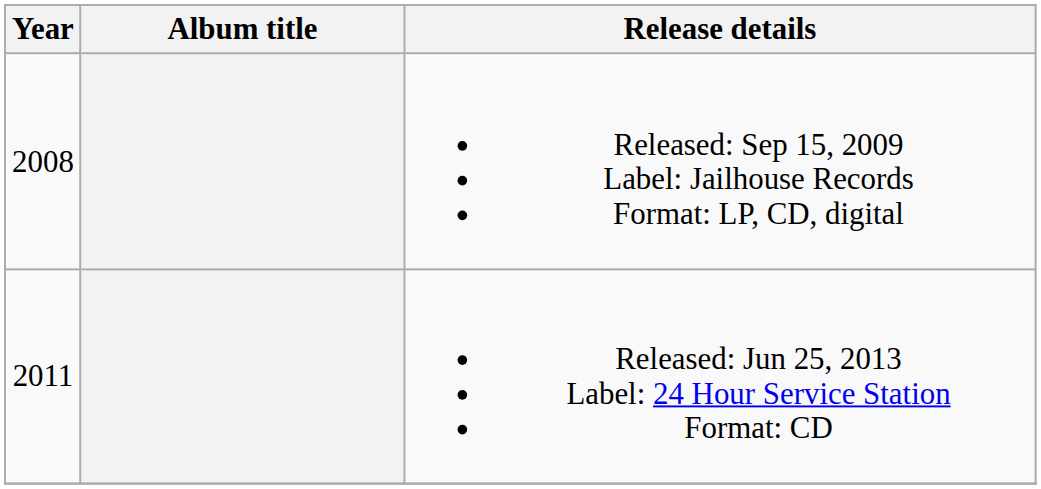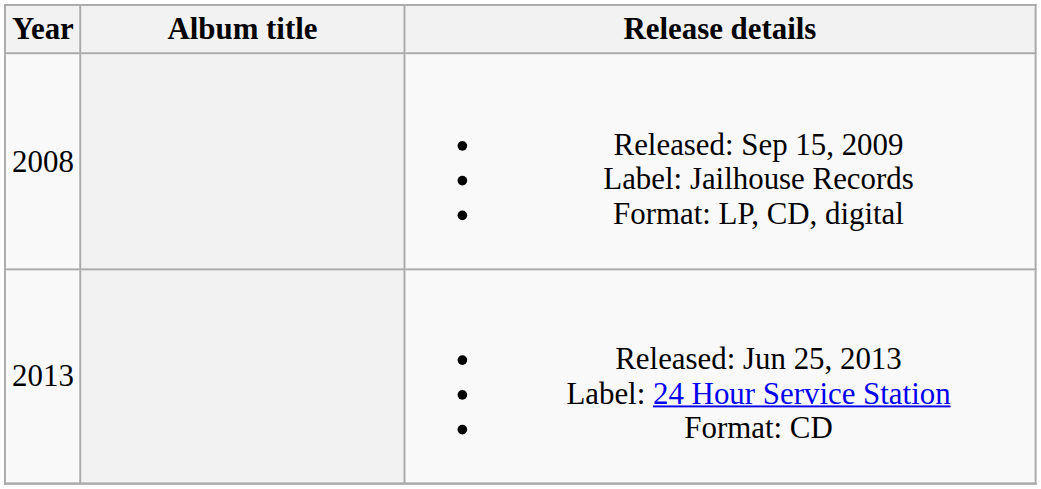(43, 375) 2011 -> (43, 375) 2013
